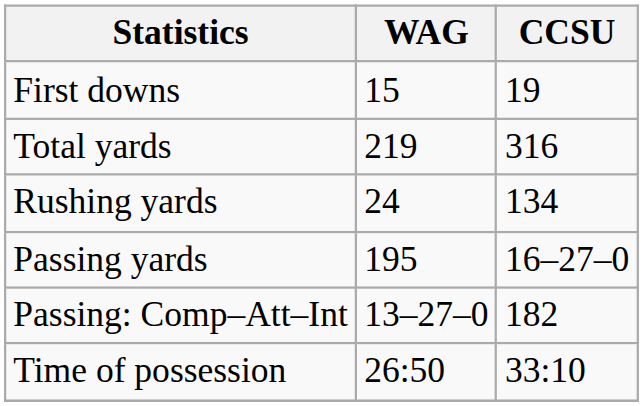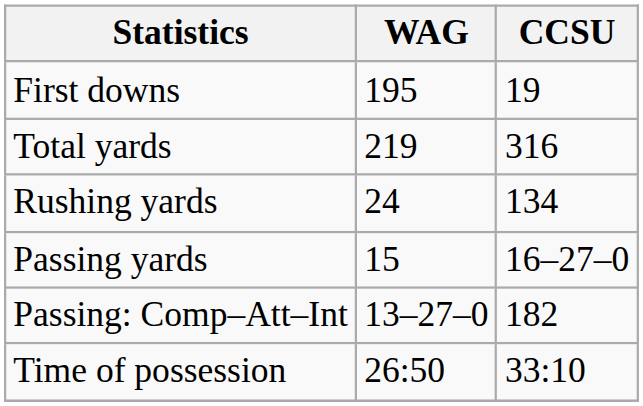(382, 89) 15 -> (391, 89) 195
(391, 258) 195 -> (382, 258) 15
